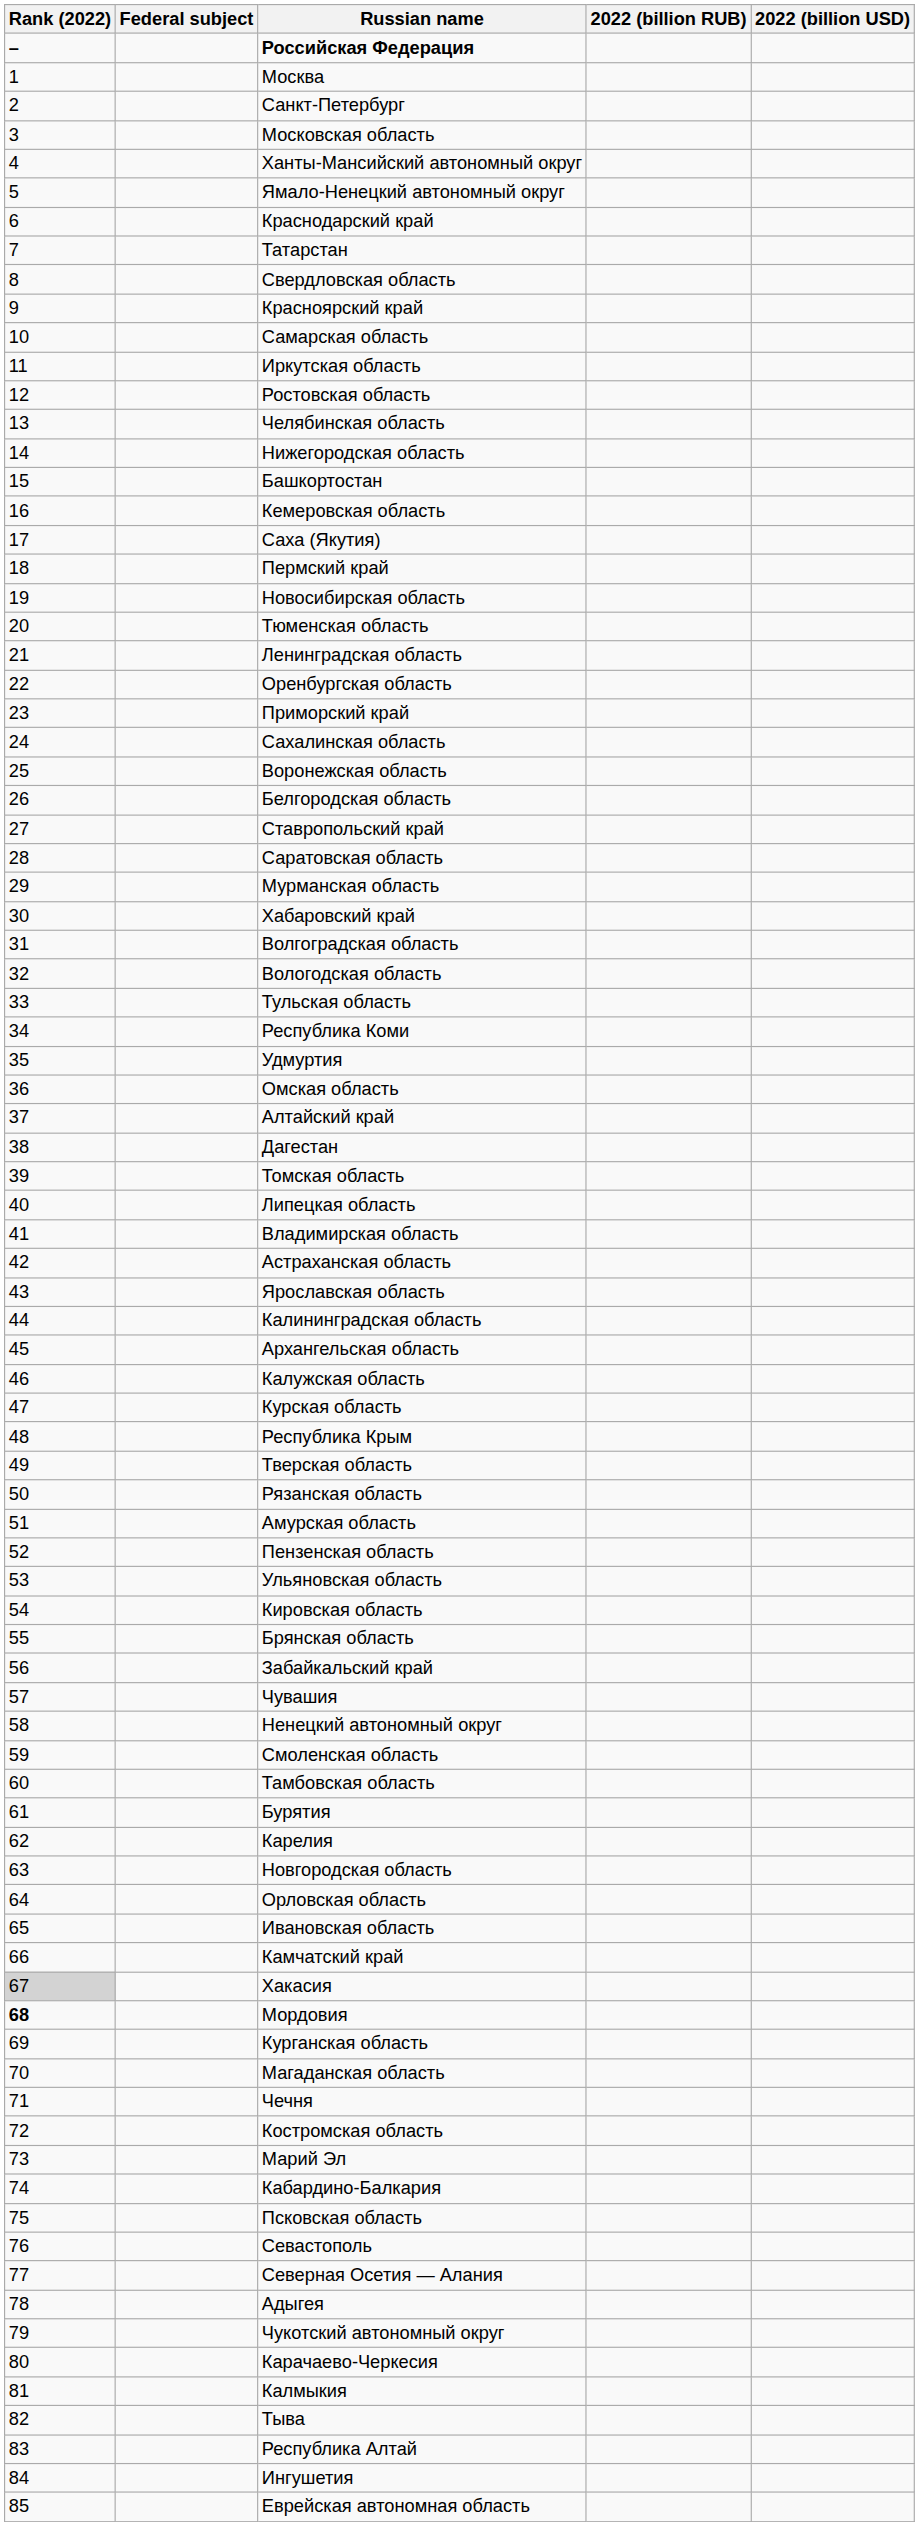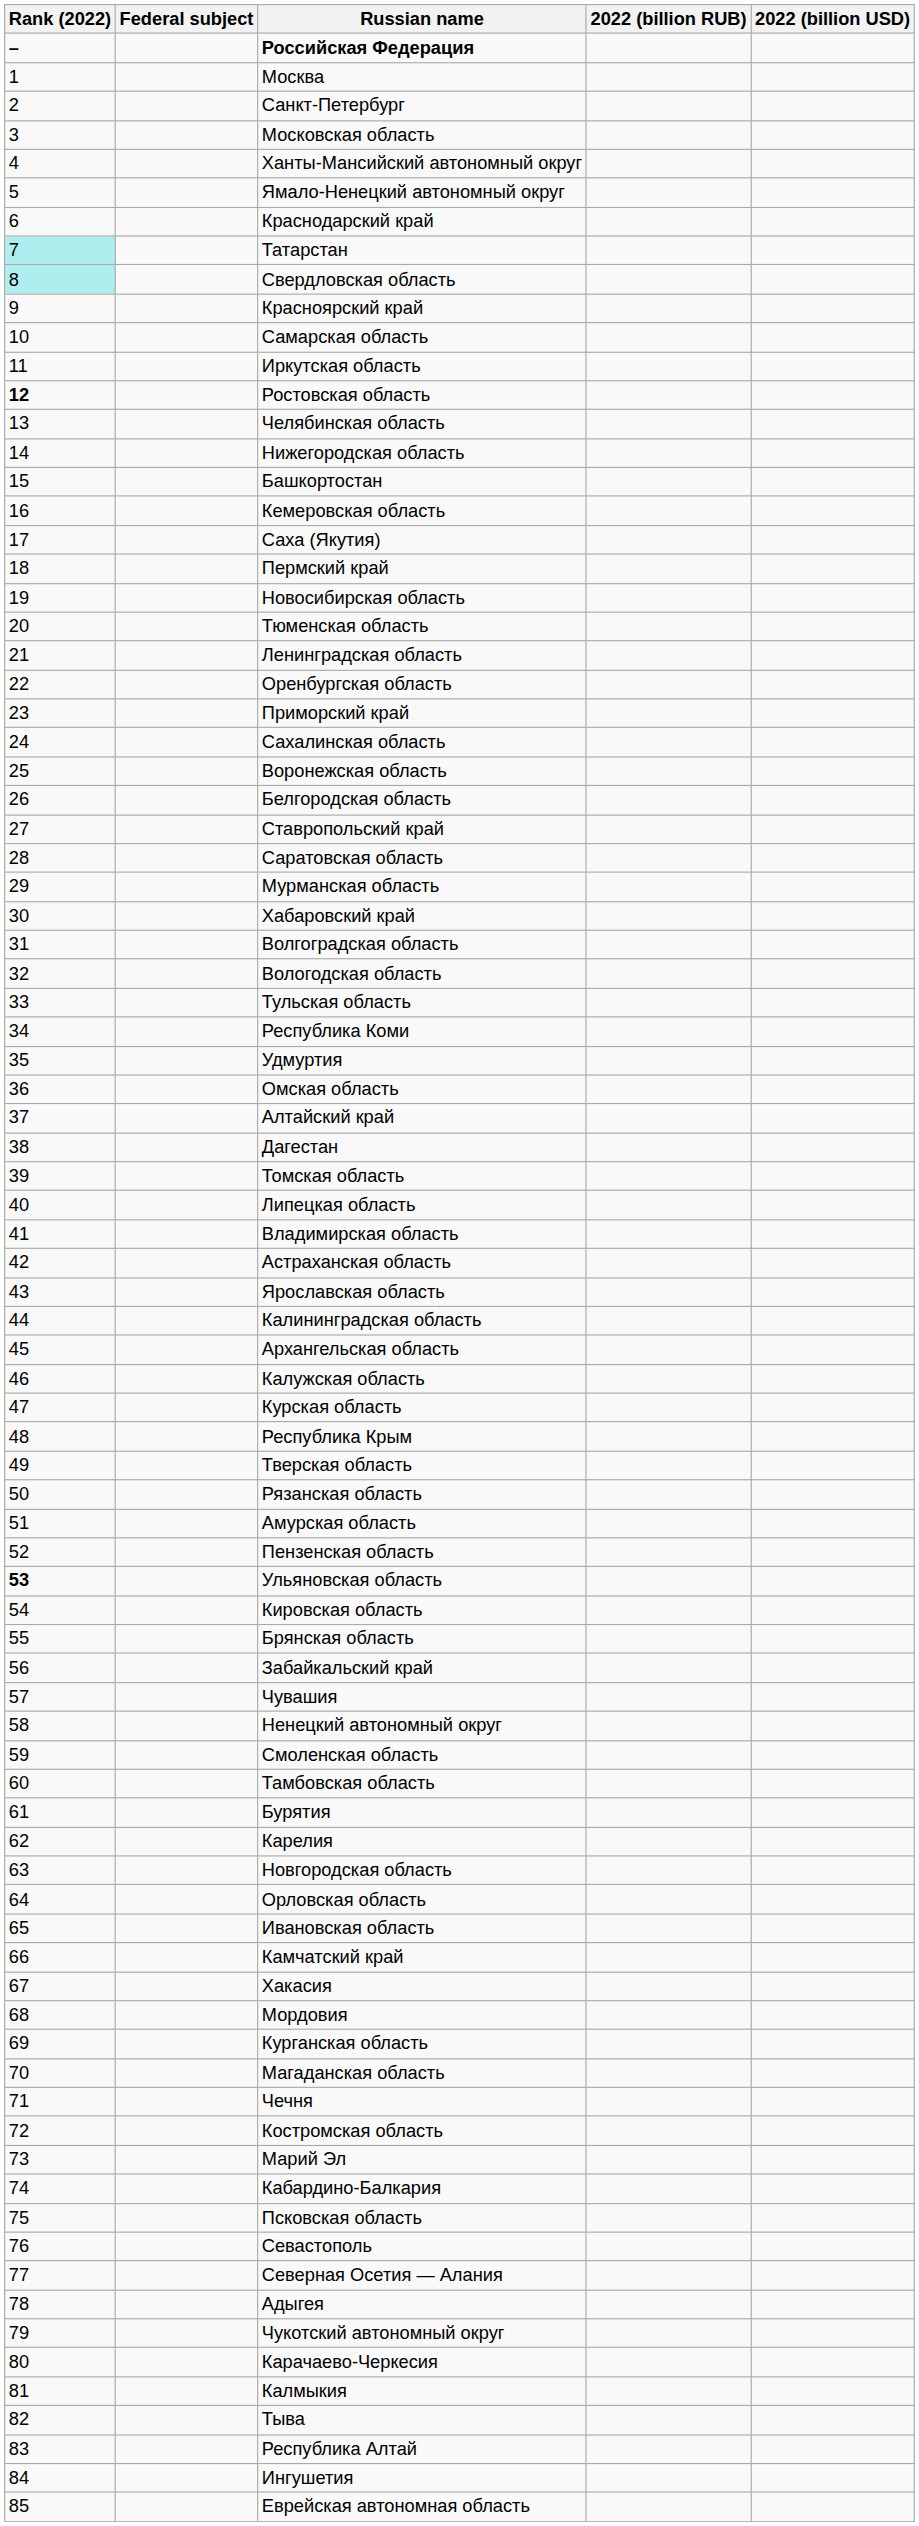(14, 250) no background -> (14, 250) paleturquoise background
(14, 279) no background -> (14, 279) paleturquoise background
(19, 395) normal -> (19, 395) bold
(19, 1581) normal -> (19, 1581) bold
(19, 1986) lightgrey background -> (19, 1986) no background
(19, 2014) bold -> (19, 2014) normal
